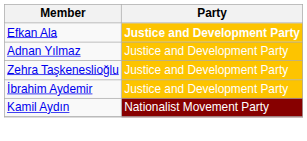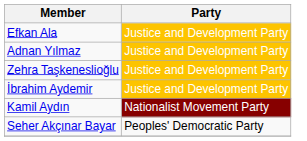(212, 32) bold -> (206, 32) normal
+ row: (61, 126)
